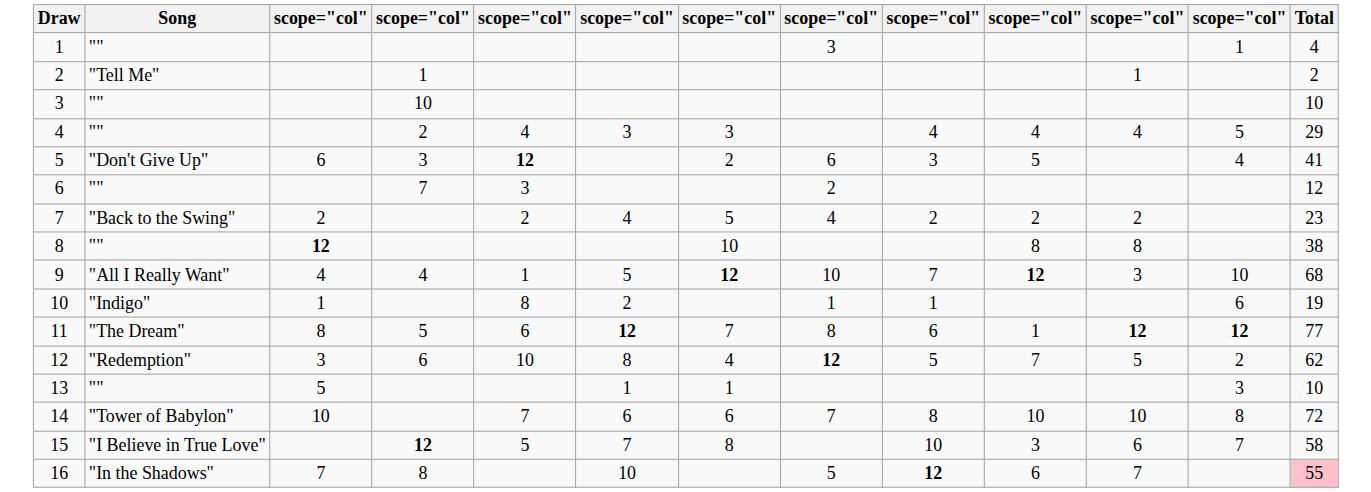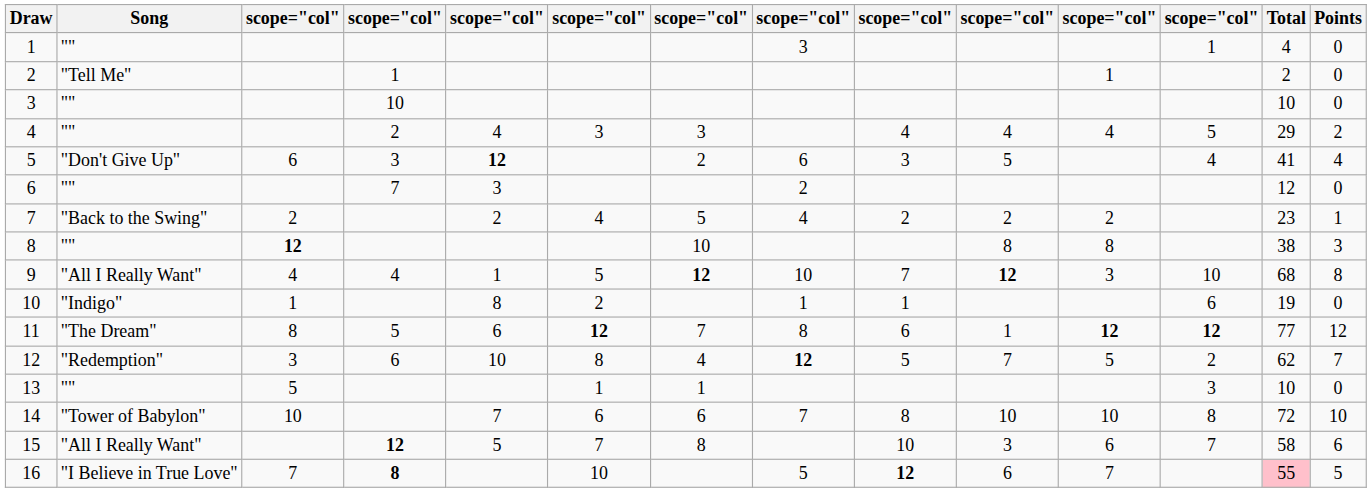+ column: (1338, 18)
(177, 445) "I Believe in True Love" -> (131, 445) "All I Really Want"
(151, 473) "In the Shadows" -> (149, 473) "I Believe in True Love"
(423, 473) normal -> (395, 473) bold
